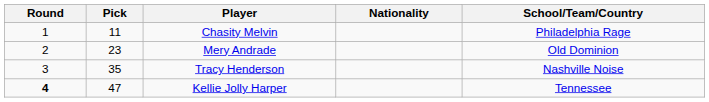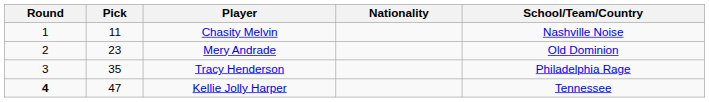(583, 32) Philadelphia Rage -> (583, 32) Nashville Noise
(583, 69) Nashville Noise -> (583, 69) Philadelphia Rage
